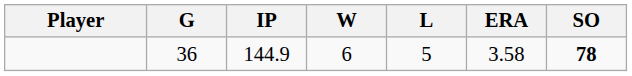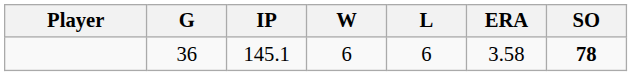(267, 53) 144.9 -> (267, 53) 145.1
(426, 53) 5 -> (426, 53) 6
